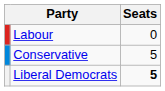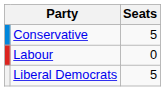rows swapped: (51, 55) <-> (33, 34)
(154, 75) bold -> (154, 75) normal
